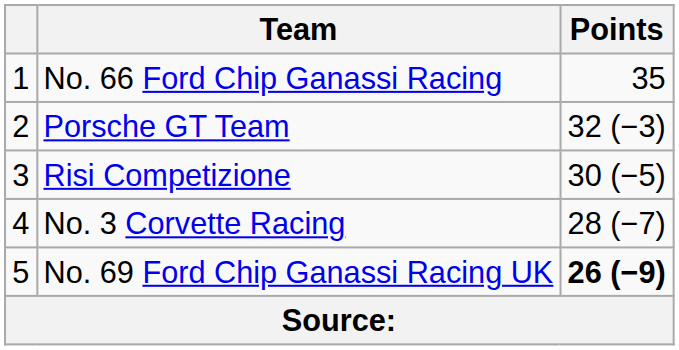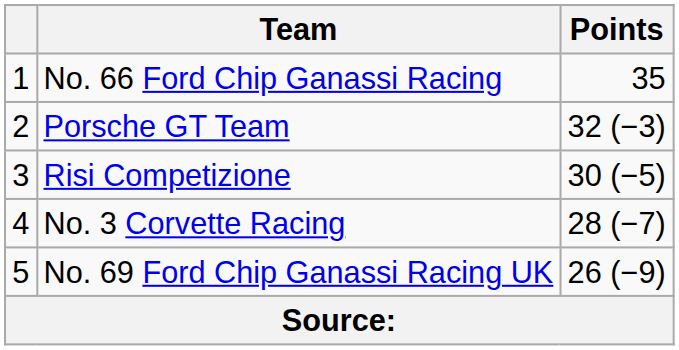(617, 273) bold -> (617, 273) normal
